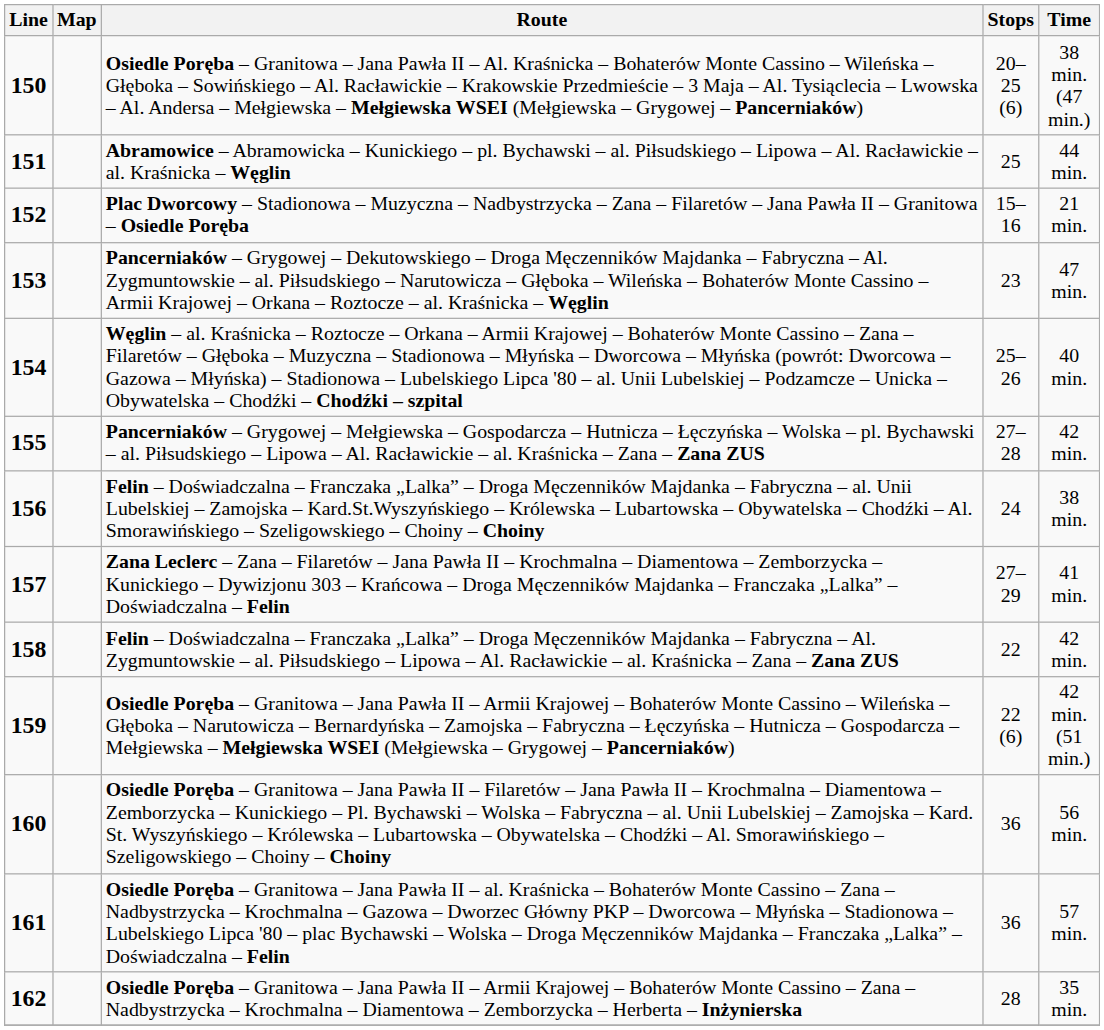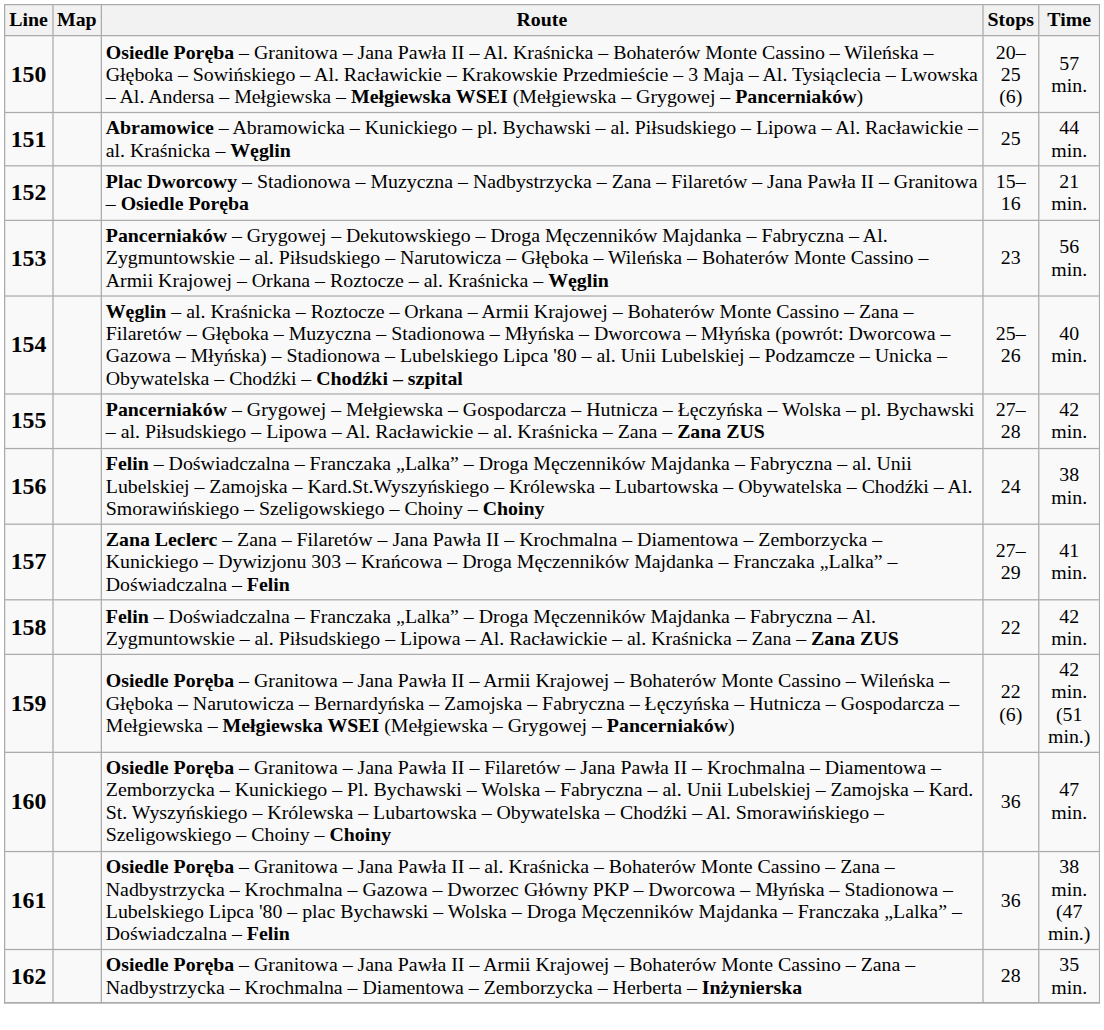(1069, 85) 38 min. (47 min.) -> (1069, 74) 57 min.
(1069, 280) 47 min. -> (1069, 257) 56 min.
(1069, 823) 56 min. -> (1069, 801) 47 min.
(1069, 922) 57 min. -> (1069, 900) 38 min. (47 min.)
